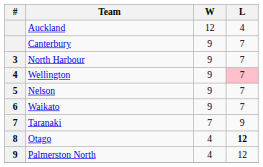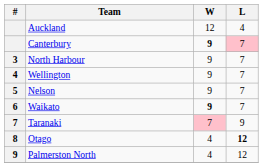(210, 44) normal -> (210, 44) bold
(242, 44) no background -> (242, 44) pink background
(242, 75) pink background -> (242, 75) no background
(210, 107) normal -> (210, 107) bold
(210, 123) no background -> (210, 123) pink background
